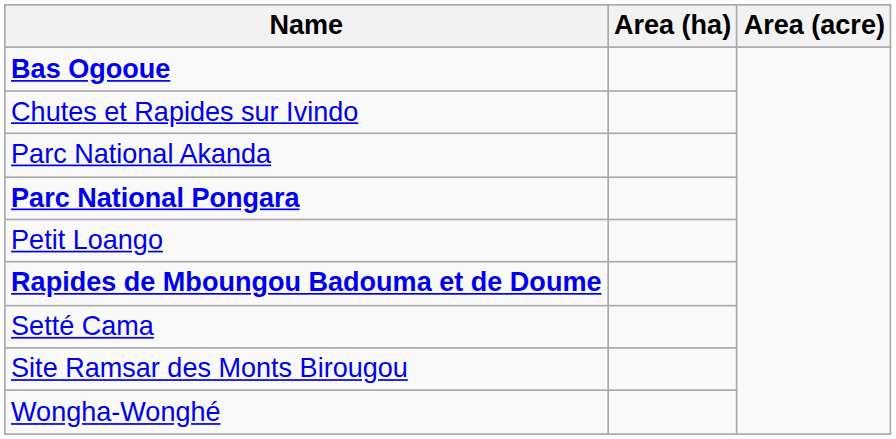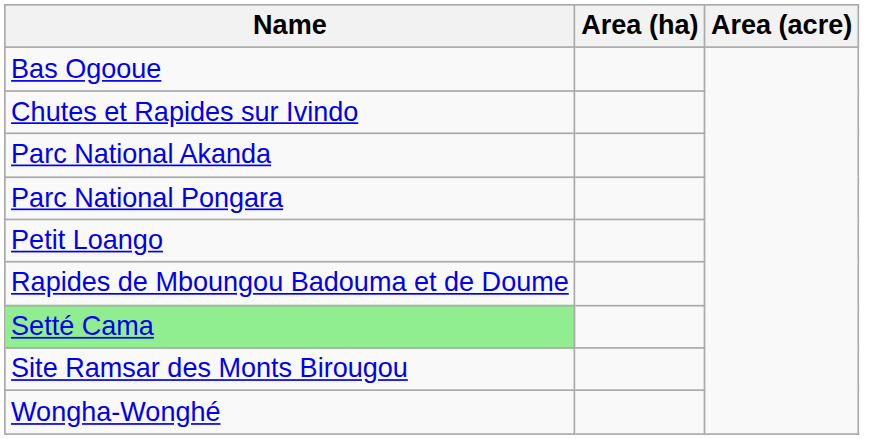(91, 68) bold -> (86, 68) normal
(155, 197) bold -> (147, 197) normal
(306, 283) bold -> (290, 283) normal
(82, 326) no background -> (82, 326) lightgreen background
